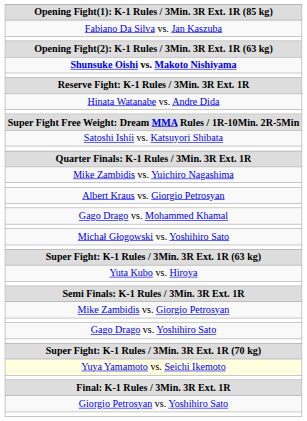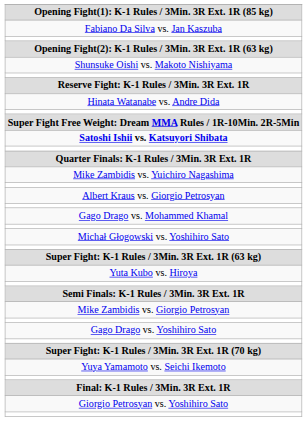(153, 65) bold -> (153, 65) normal
(153, 138) normal -> (153, 138) bold
(153, 367) lightyellow background -> (153, 367) no background
